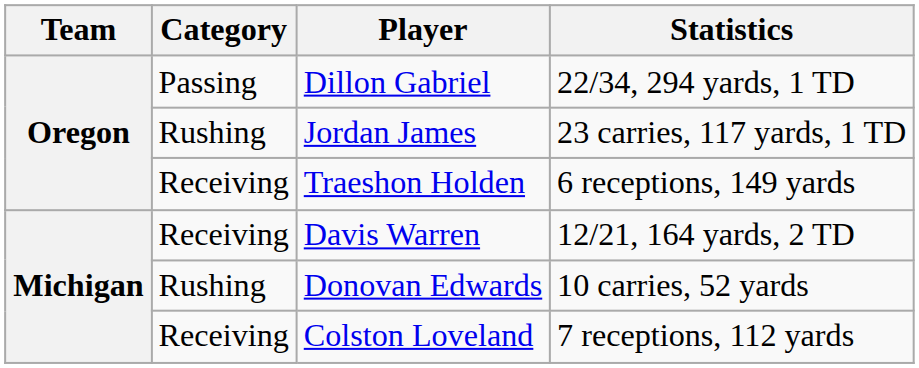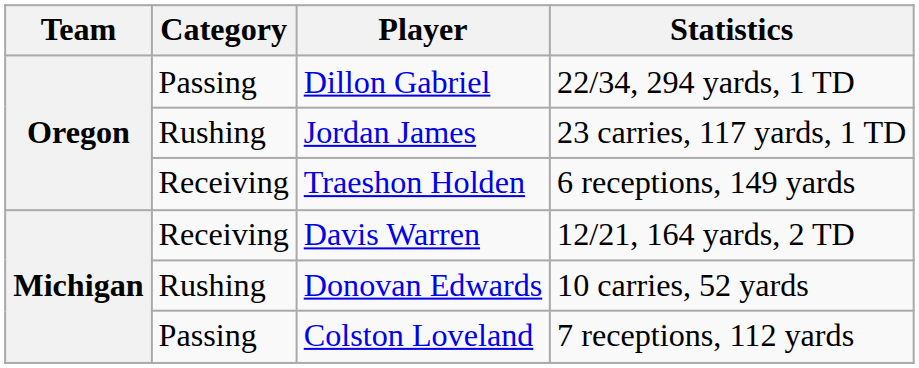(224, 336) Receiving -> (208, 336) Passing
